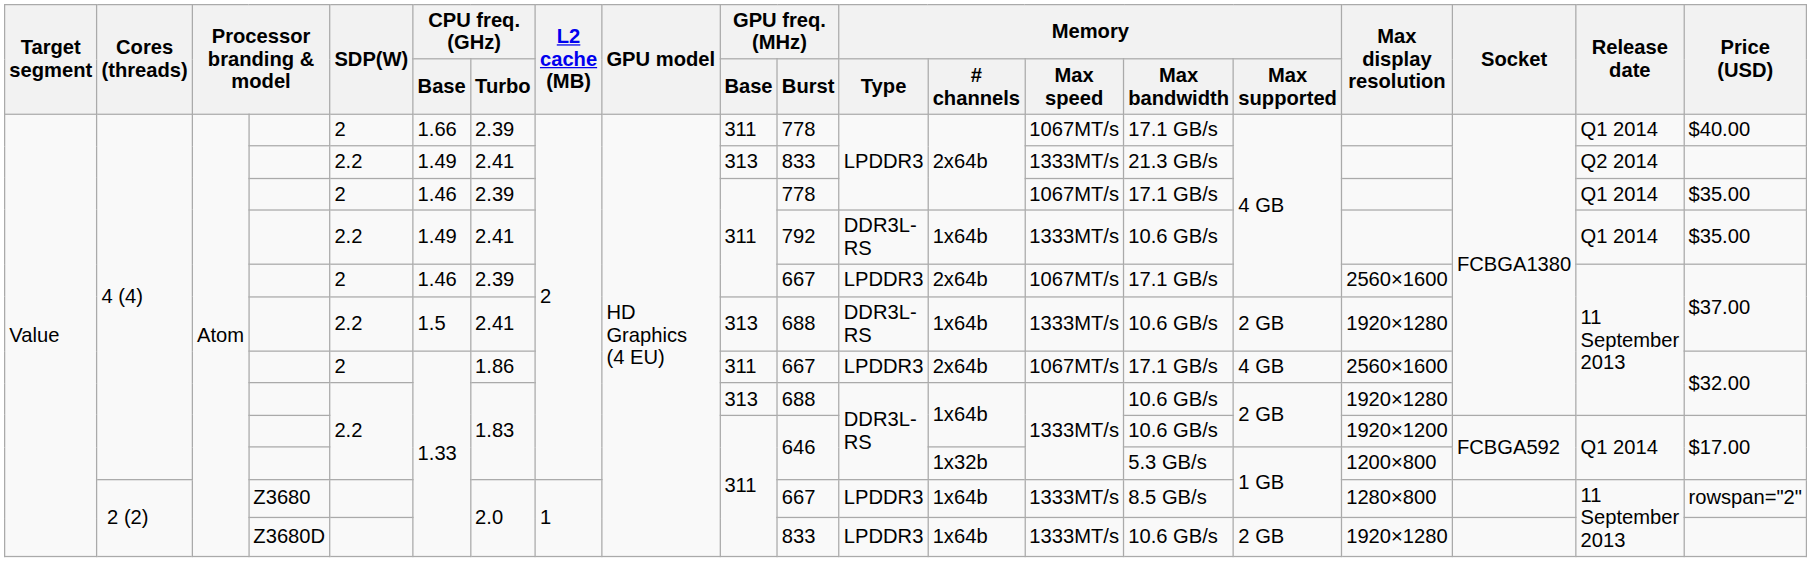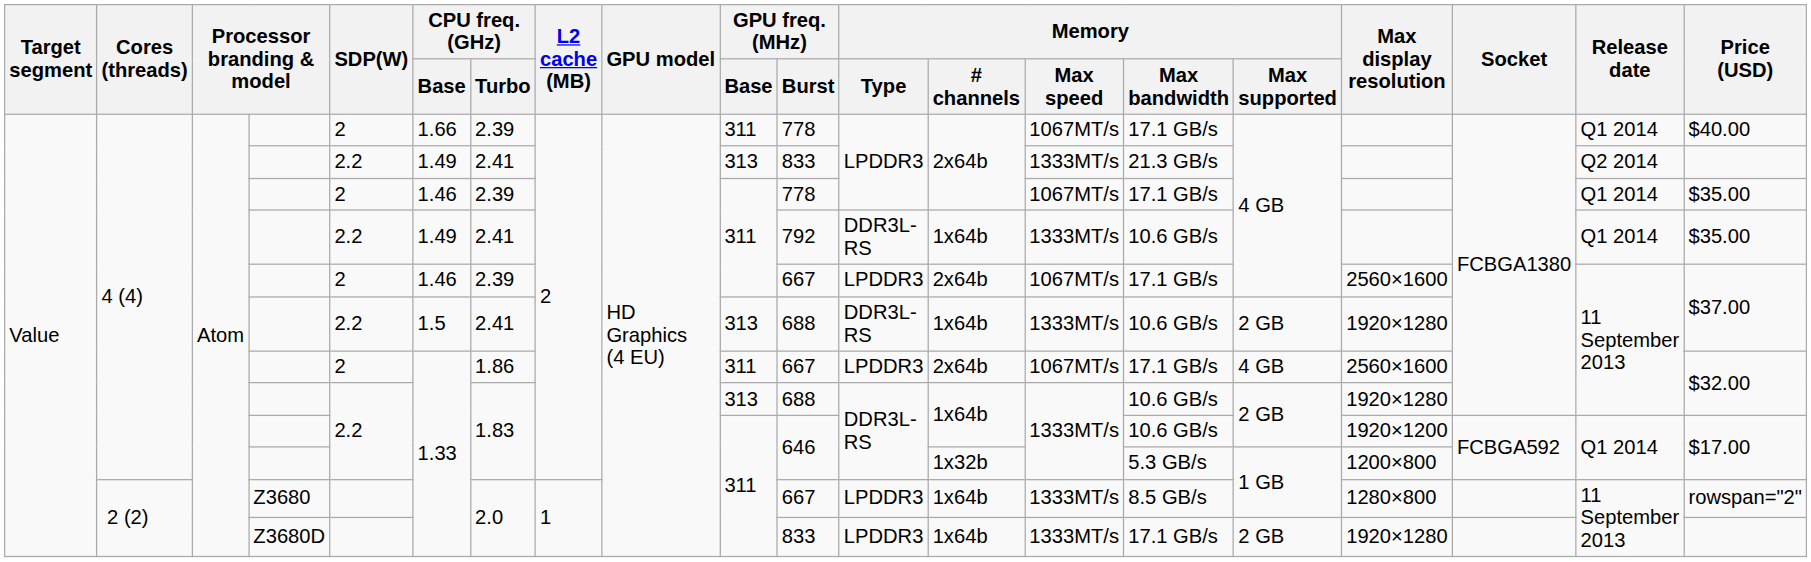(1173, 536) 10.6 GB/s -> (1173, 536) 17.1 GB/s
